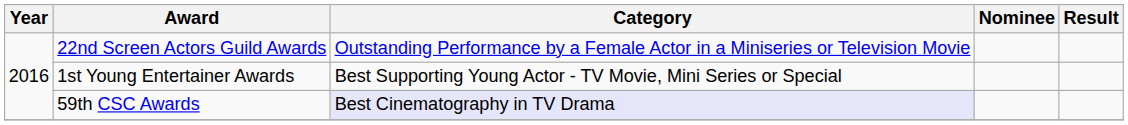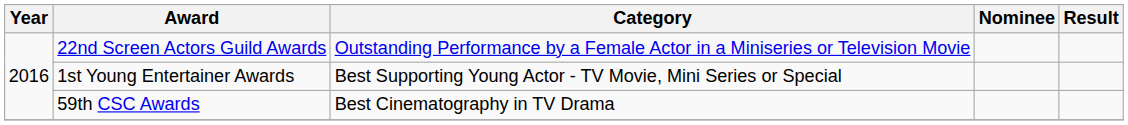(475, 104) lavender background -> (475, 104) no background
